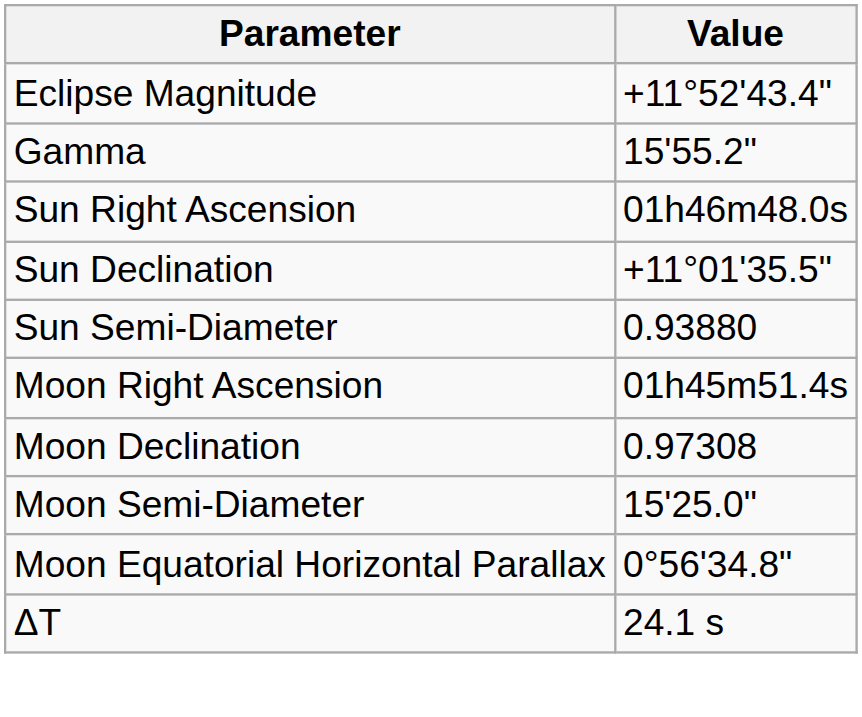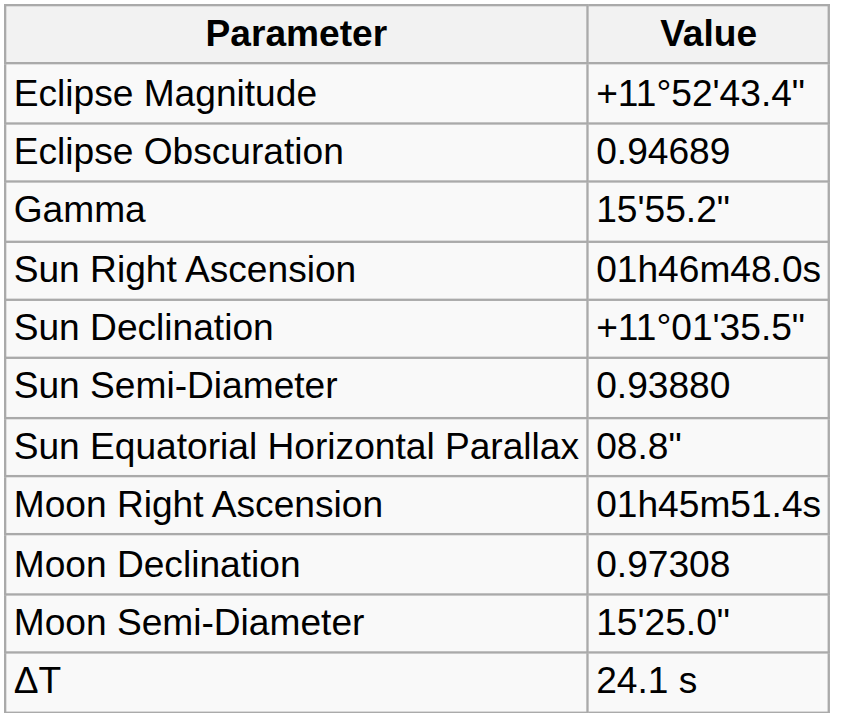+ row: (179, 151)
+ row: (296, 446)
- row: (310, 563)
